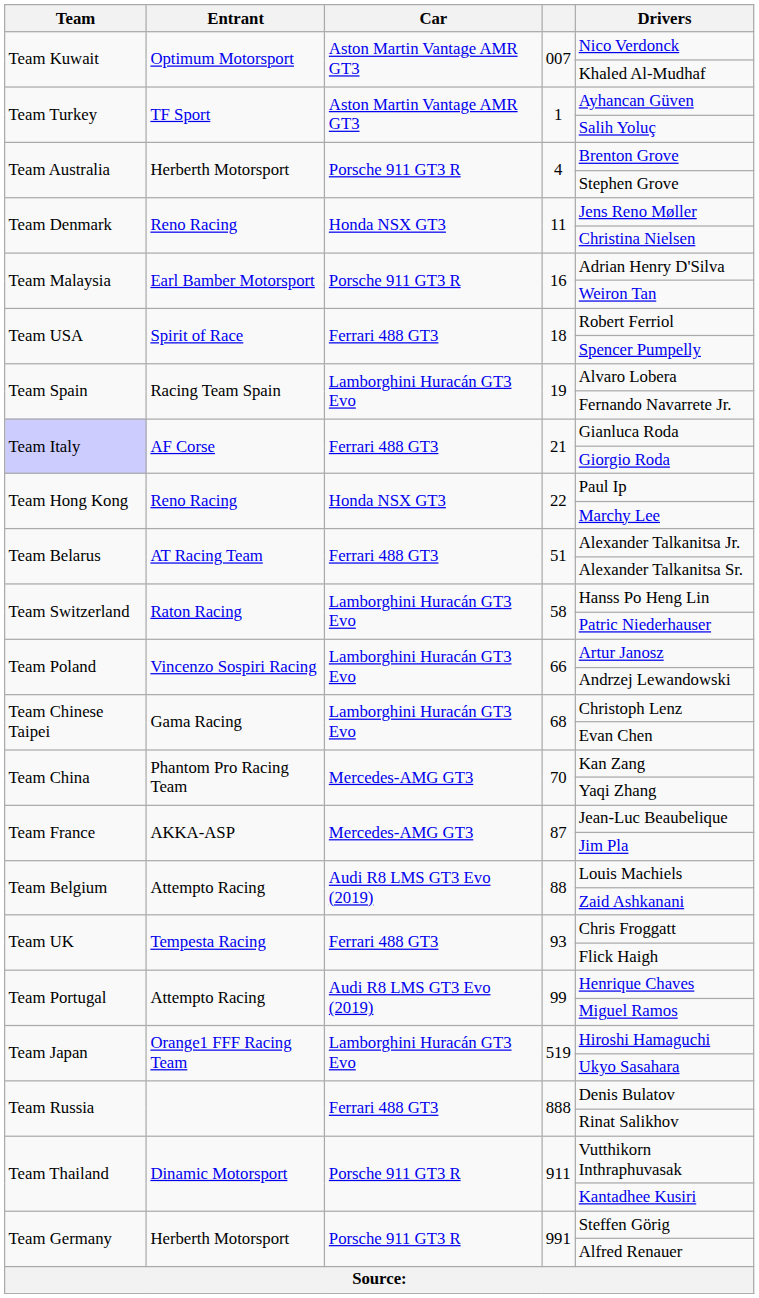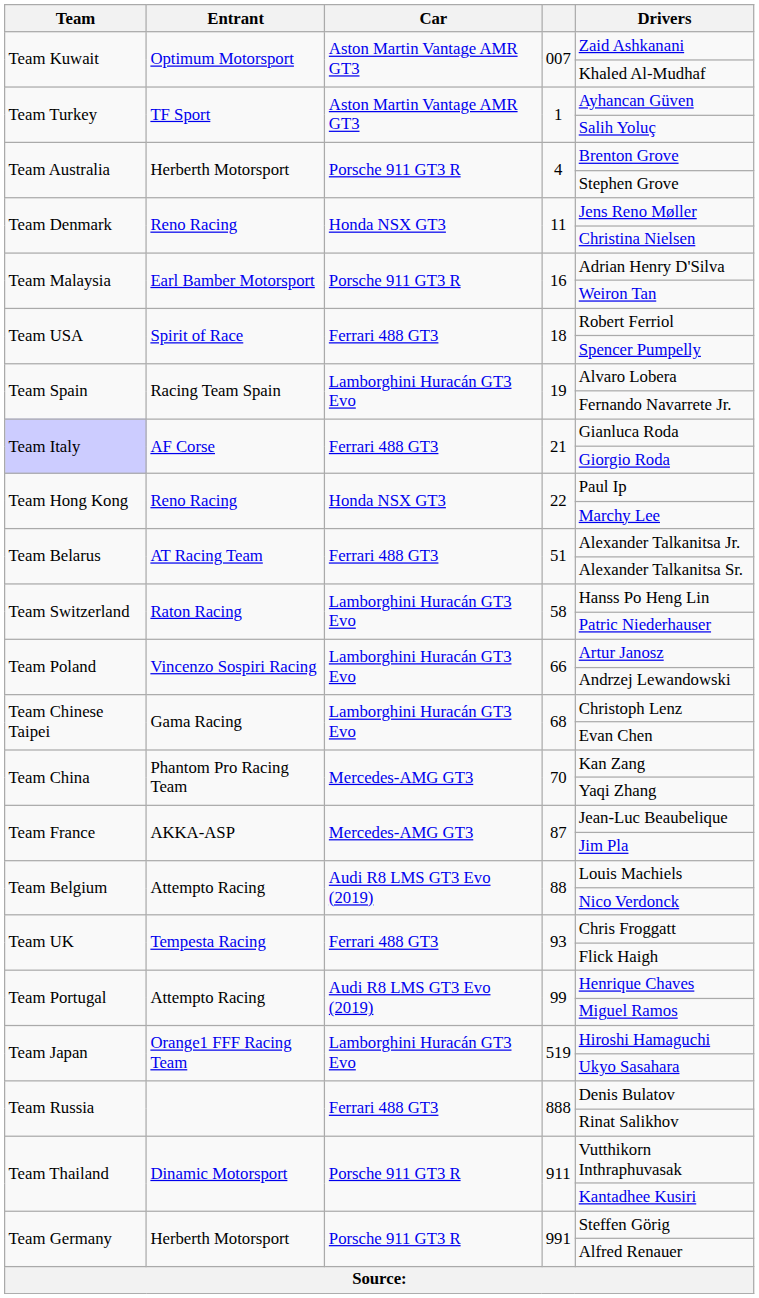(629, 45) Nico Verdonck -> (631, 45) Zaid Ashkanani
(631, 901) Zaid Ashkanani -> (629, 901) Nico Verdonck
